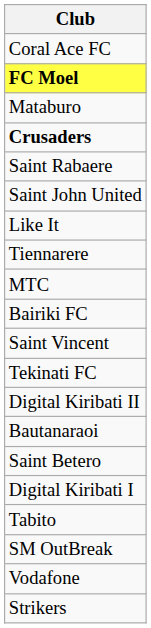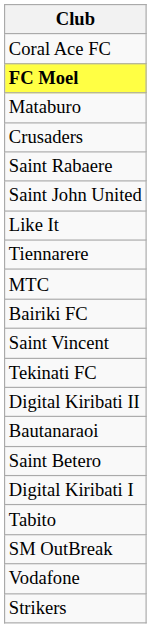(50, 136) bold -> (46, 136) normal
